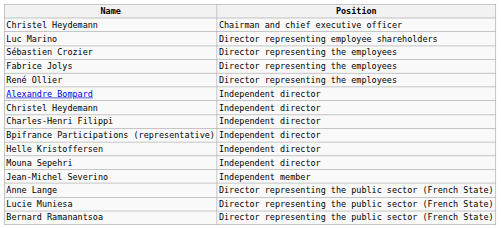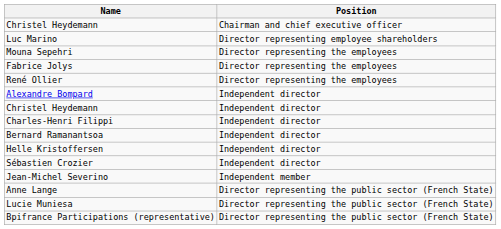(50, 53) Sébastien Crozier -> (39, 53) Mouna Sepehri
(111, 135) Bpifrance Participations (representative) -> (55, 135) Bernard Ramanantsoa
(39, 163) Mouna Sepehri -> (50, 163) Sébastien Crozier
(55, 218) Bernard Ramanantsoa -> (111, 218) Bpifrance Participations (representative)
